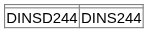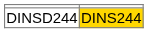(111, 18) no background -> (111, 18) gold background
